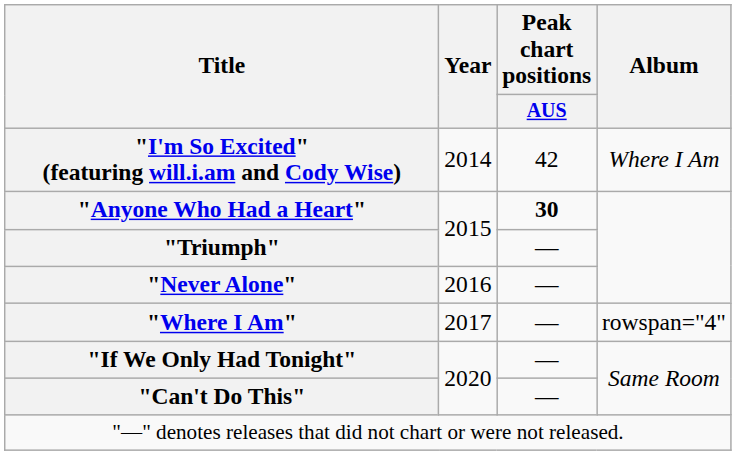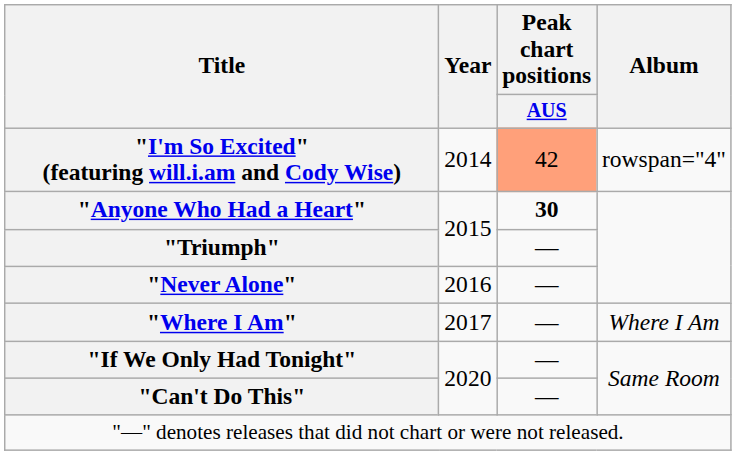(547, 159) no background -> (547, 159) lightsalmon background
(664, 159) Where I Am -> (664, 159) rowspan="4"
(664, 322) rowspan="4" -> (664, 322) Where I Am
